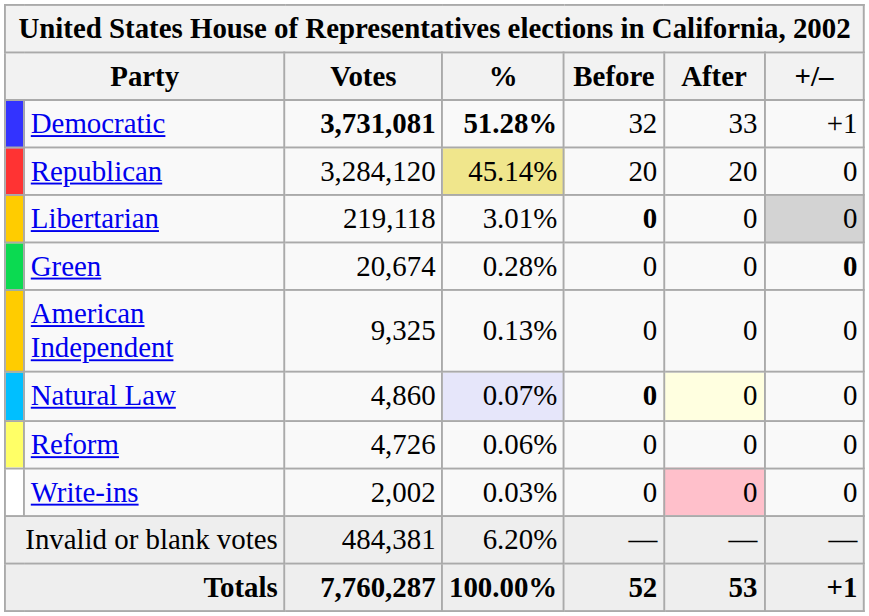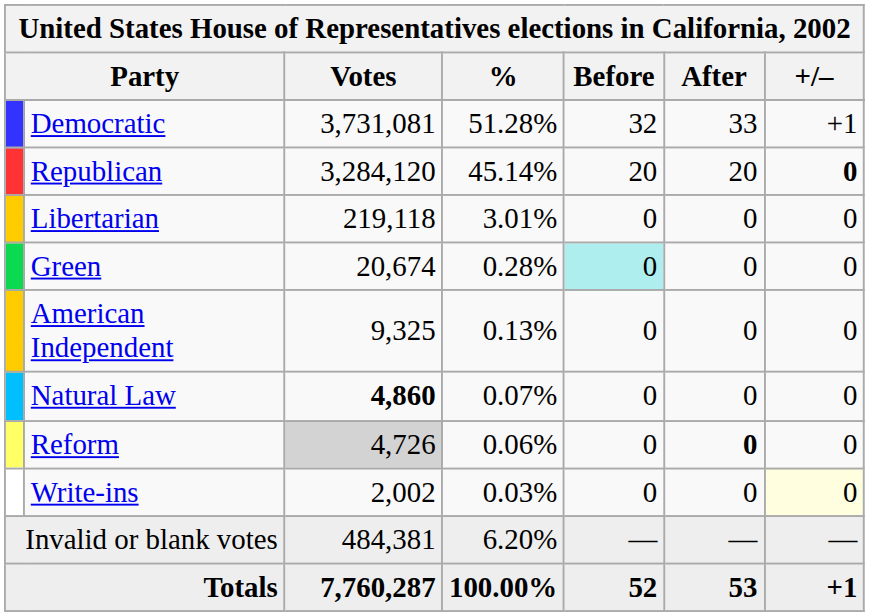(378, 123) bold -> (378, 123) normal
(510, 123) bold -> (513, 123) normal
(513, 171) khaki background -> (513, 171) no background
(850, 171) normal -> (850, 171) bold
(650, 218) bold -> (650, 218) normal
(850, 218) lightgrey background -> (850, 218) no background
(650, 266) no background -> (650, 266) paleturquoise background
(850, 266) bold -> (850, 266) normal
(403, 396) normal -> (403, 396) bold
(520, 396) lavender background -> (520, 396) no background
(650, 396) bold -> (650, 396) normal
(750, 396) lightyellow background -> (750, 396) no background
(403, 443) no background -> (403, 443) lightgrey background
(750, 443) normal -> (750, 443) bold
(750, 491) pink background -> (750, 491) no background
(850, 491) no background -> (850, 491) lightyellow background
